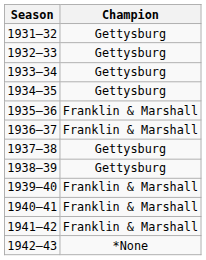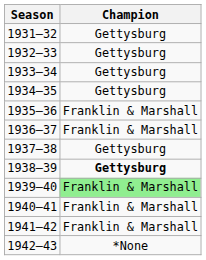(130, 168) normal -> (130, 168) bold
(130, 188) no background -> (130, 188) lightgreen background
